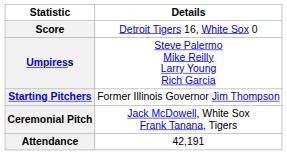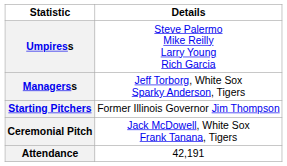- row: (50, 29)
+ row: (50, 86)
